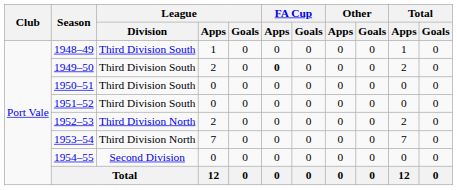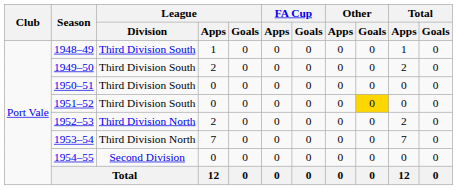(277, 67) bold -> (277, 67) normal
(372, 103) no background -> (372, 103) gold background
